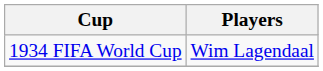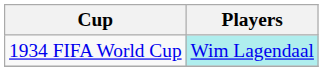(252, 50) no background -> (252, 50) paleturquoise background
